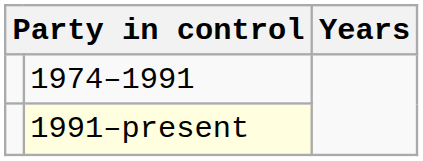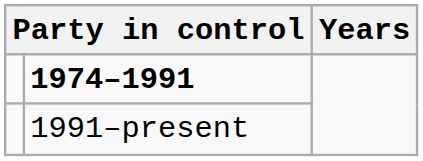(112, 80) normal -> (112, 80) bold
(140, 129) lightyellow background -> (140, 129) no background
